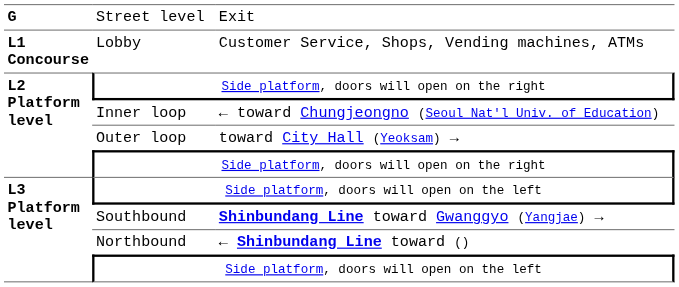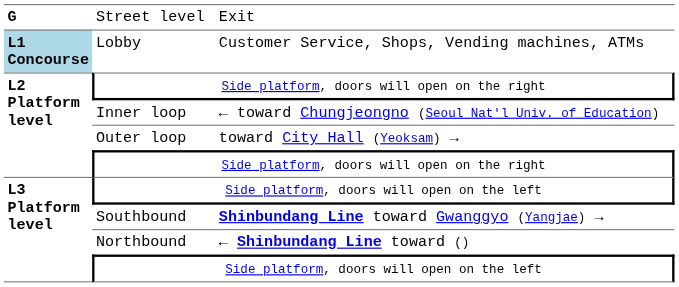(48, 52) no background -> (48, 52) lightblue background
